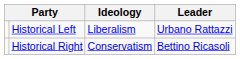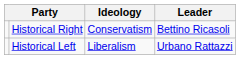rows swapped: (47, 46) <-> (44, 29)
